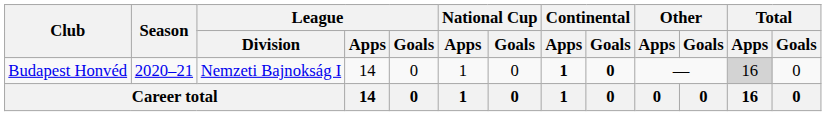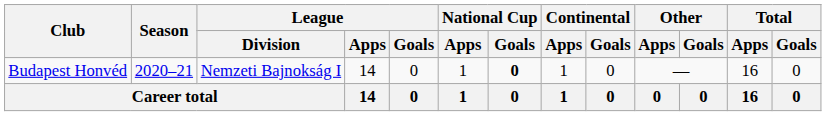(515, 70) normal -> (515, 70) bold
(564, 70) bold -> (564, 70) normal
(610, 70) bold -> (610, 70) normal
(750, 70) lightgrey background -> (750, 70) no background
